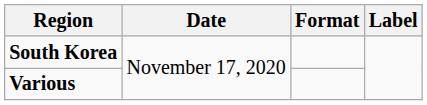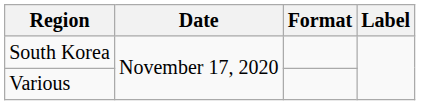(63, 52) bold -> (60, 52) normal
(42, 83) bold -> (40, 83) normal
